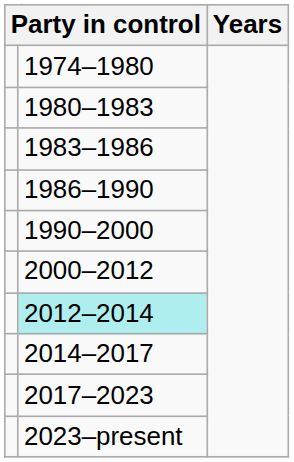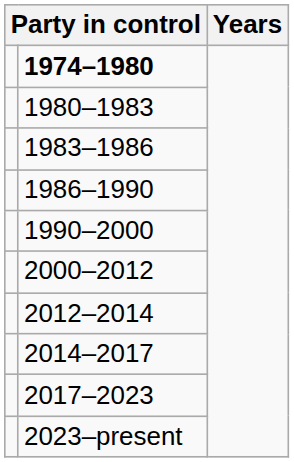(89, 66) normal -> (89, 66) bold
(89, 312) paleturquoise background -> (89, 312) no background
